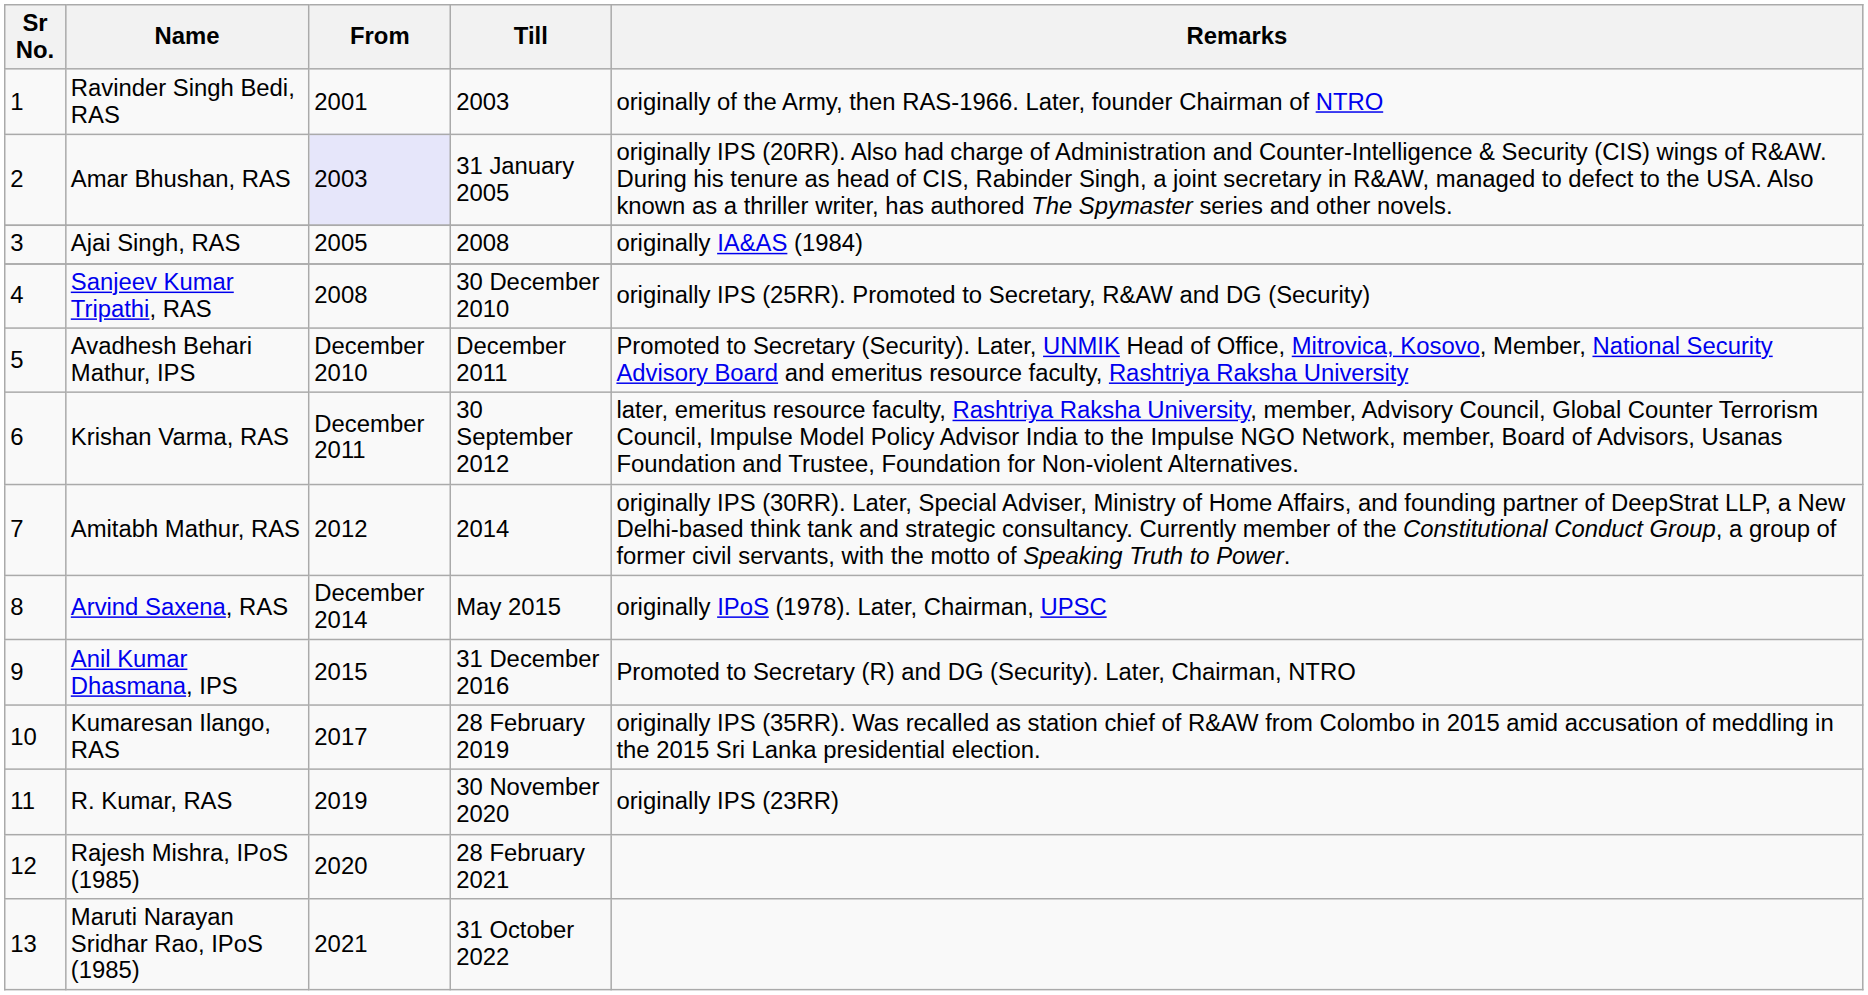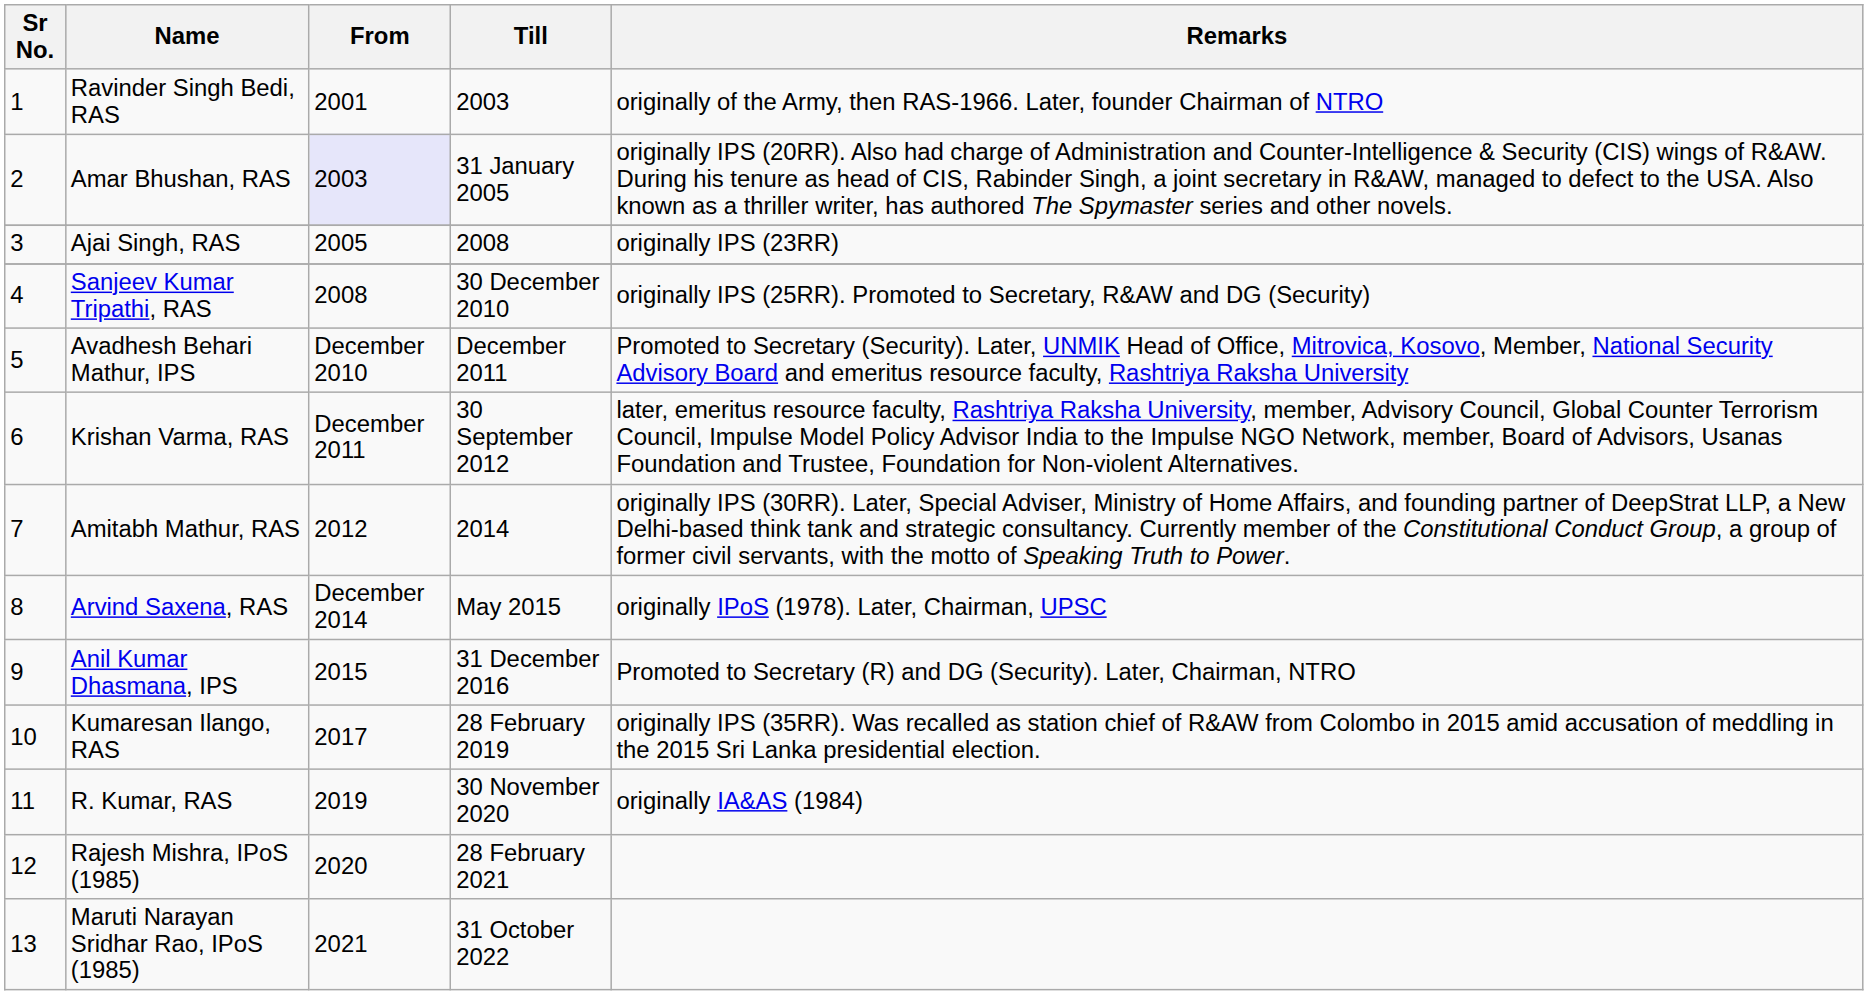(740, 244) originally IA&AS (1984) -> (728, 244) originally IPS (23RR)
(728, 801) originally IPS (23RR) -> (740, 801) originally IA&AS (1984)
